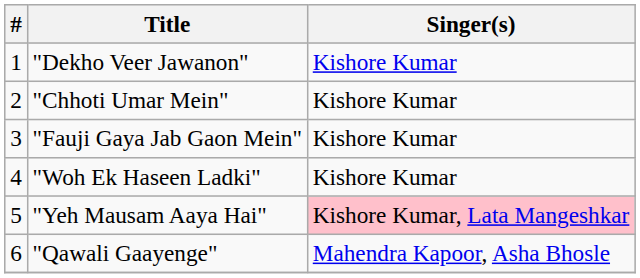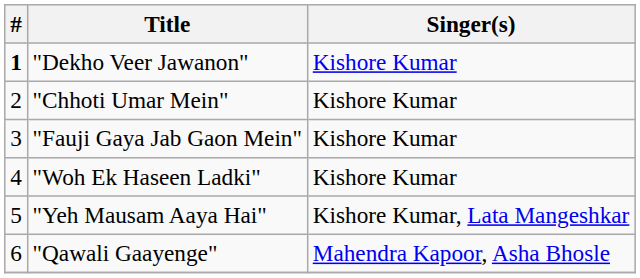(16, 62) normal -> (16, 62) bold
(471, 215) pink background -> (471, 215) no background
